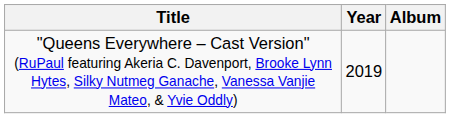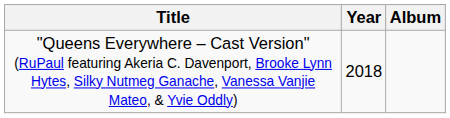(364, 71) 2019 -> (364, 71) 2018
